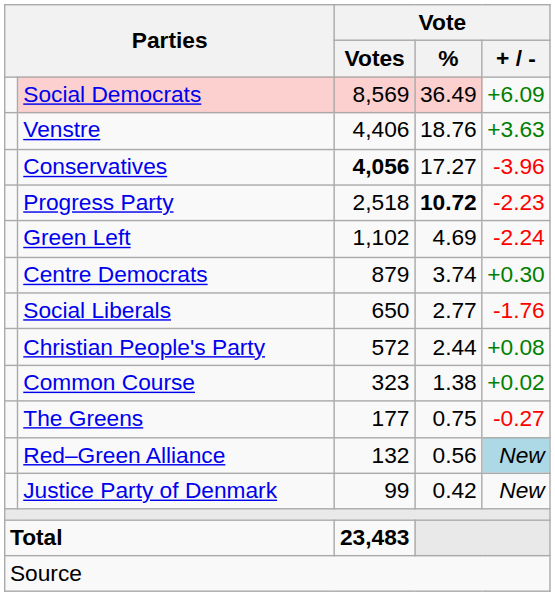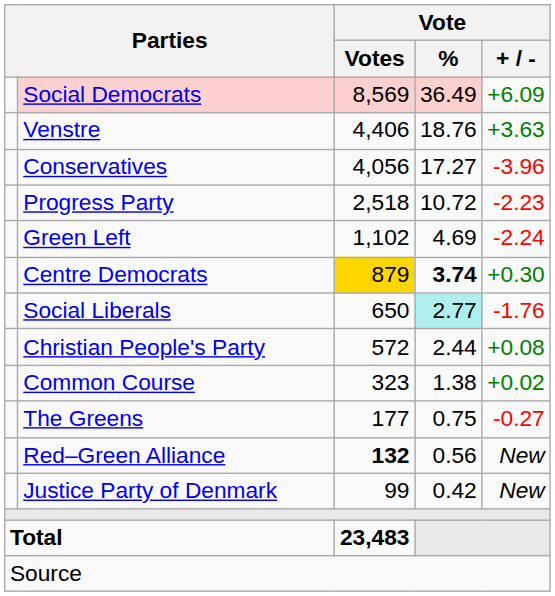(381, 166) bold -> (381, 166) normal
(448, 202) bold -> (448, 202) normal
(390, 274) no background -> (390, 274) gold background
(455, 274) normal -> (455, 274) bold
(455, 310) no background -> (455, 310) paleturquoise background
(390, 454) normal -> (390, 454) bold
(522, 454) lightblue background -> (522, 454) no background
